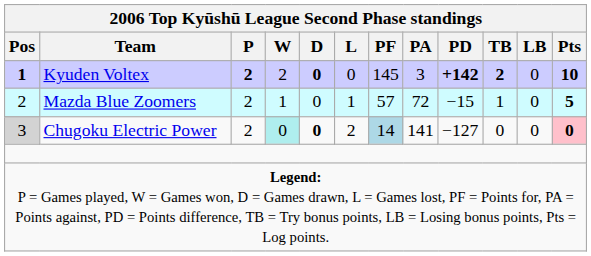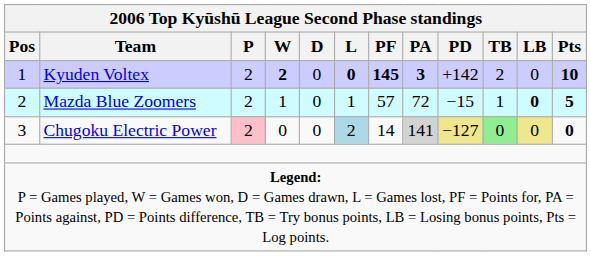(22, 74) bold -> (22, 74) normal
(248, 74) bold -> (248, 74) normal
(283, 74) normal -> (283, 74) bold
(317, 74) bold -> (317, 74) normal
(351, 74) normal -> (351, 74) bold
(386, 74) normal -> (386, 74) bold
(421, 74) normal -> (421, 74) bold
(460, 74) bold -> (460, 74) normal
(500, 74) bold -> (500, 74) normal
(535, 102) normal -> (535, 102) bold
(22, 130) lightgrey background -> (22, 130) no background
(248, 130) no background -> (248, 130) pink background
(283, 130) paleturquoise background -> (283, 130) no background
(317, 130) bold -> (317, 130) normal
(351, 130) no background -> (351, 130) lightblue background
(386, 130) lightblue background -> (386, 130) no background
(421, 130) no background -> (421, 130) lightgrey background
(460, 130) no background -> (460, 130) khaki background
(500, 130) no background -> (500, 130) lightgreen background
(535, 130) no background -> (535, 130) khaki background
(569, 130) pink background -> (569, 130) no background
